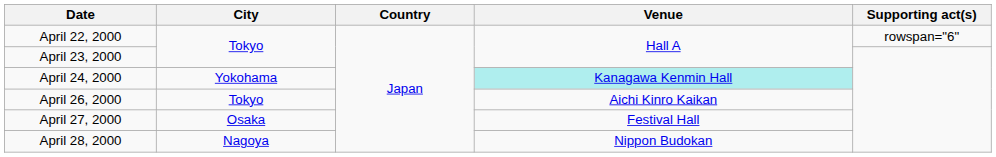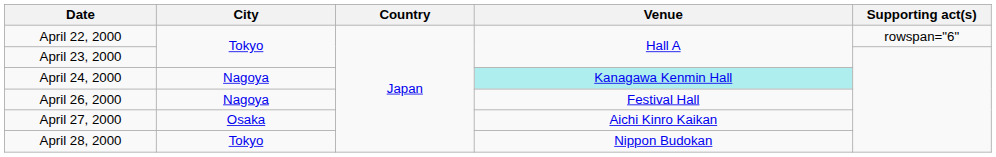(246, 78) Yokohama -> (246, 78) Nagoya
(246, 99) Tokyo -> (246, 99) Nagoya
(663, 99) Aichi Kinro Kaikan -> (663, 99) Festival Hall
(663, 120) Festival Hall -> (663, 120) Aichi Kinro Kaikan
(246, 141) Nagoya -> (246, 141) Tokyo
